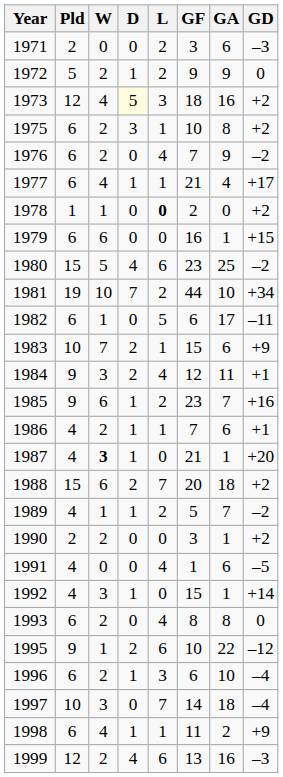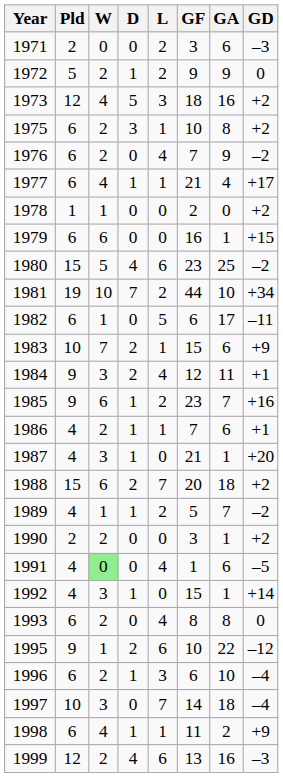(133, 100) lightyellow background -> (133, 100) no background
(163, 210) bold -> (163, 210) normal
(103, 456) bold -> (103, 456) normal
(103, 566) no background -> (103, 566) lightgreen background
